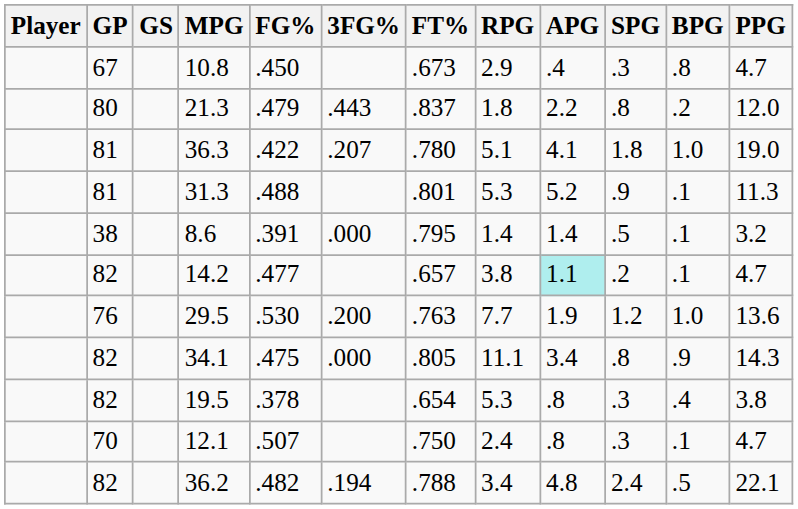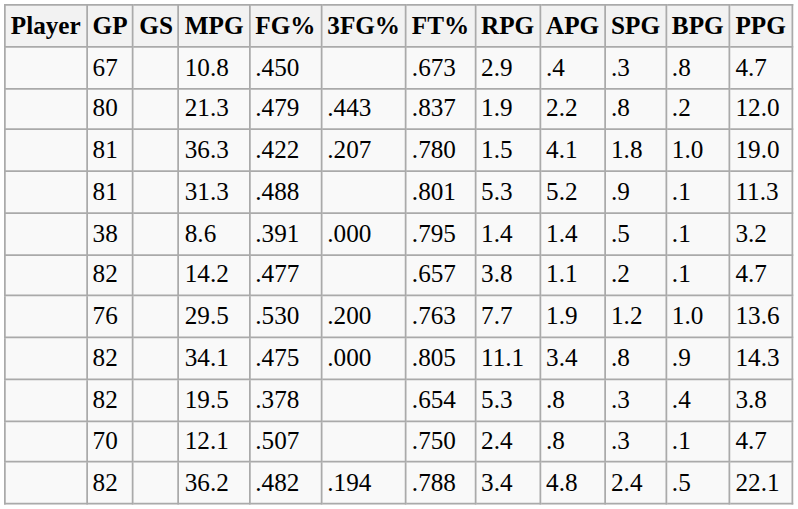(497, 108) 1.8 -> (497, 108) 1.9
(497, 150) 5.1 -> (497, 150) 1.5
(562, 275) paleturquoise background -> (562, 275) no background
